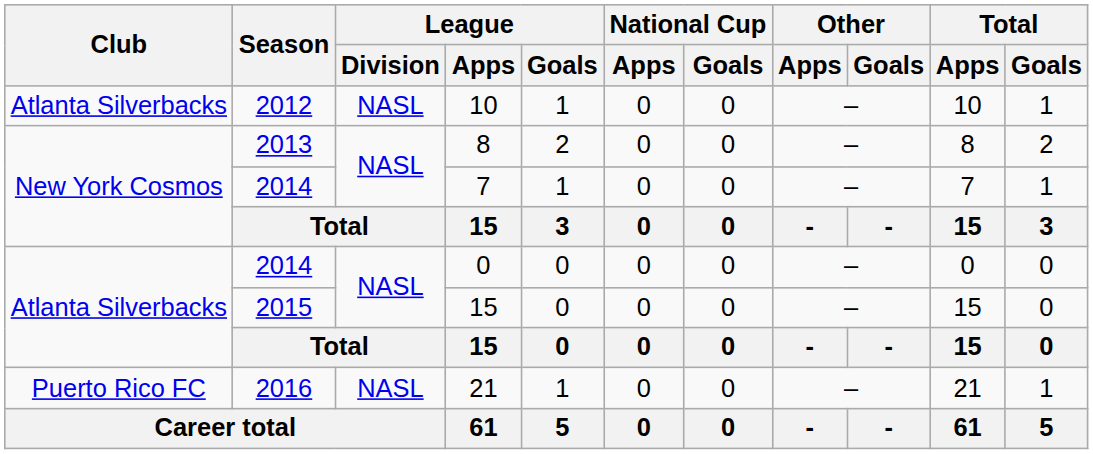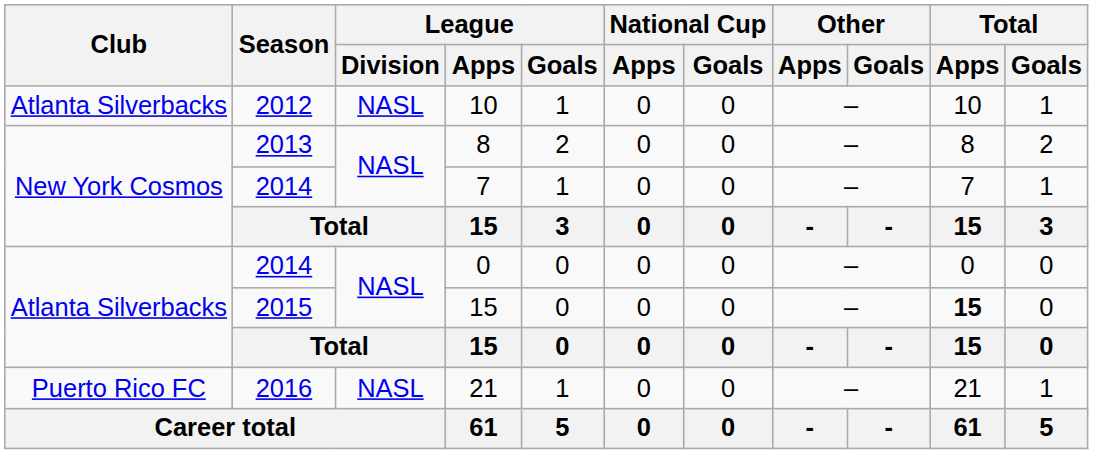(968, 307) normal -> (968, 307) bold
